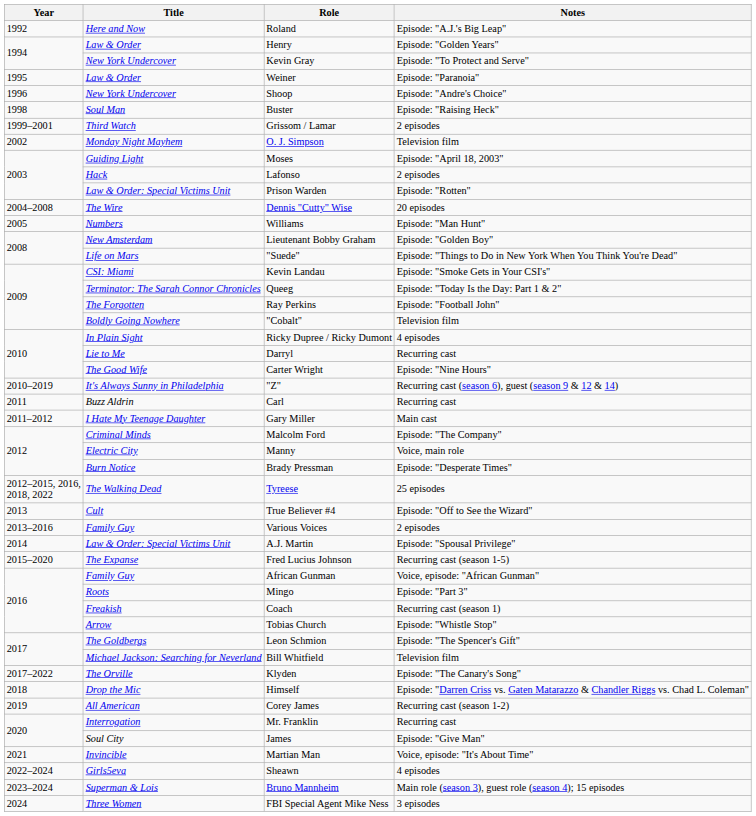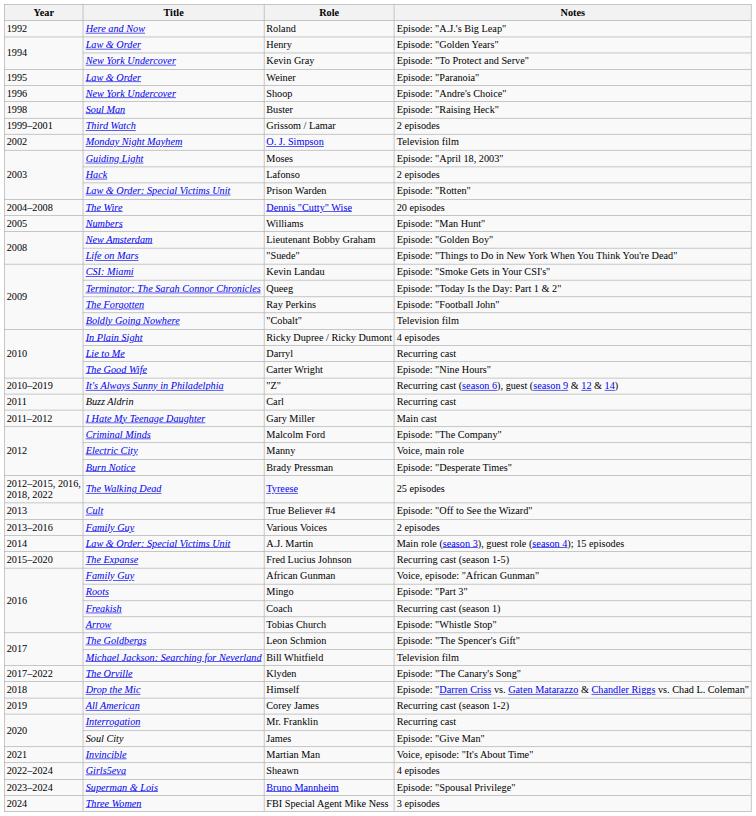(456, 543) Episode: "Spousal Privilege" -> (510, 543) Main role (season 3), guest role (season 4); 15 episodes
(510, 787) Main role (season 3), guest role (season 4); 15 episodes -> (456, 787) Episode: "Spousal Privilege"
